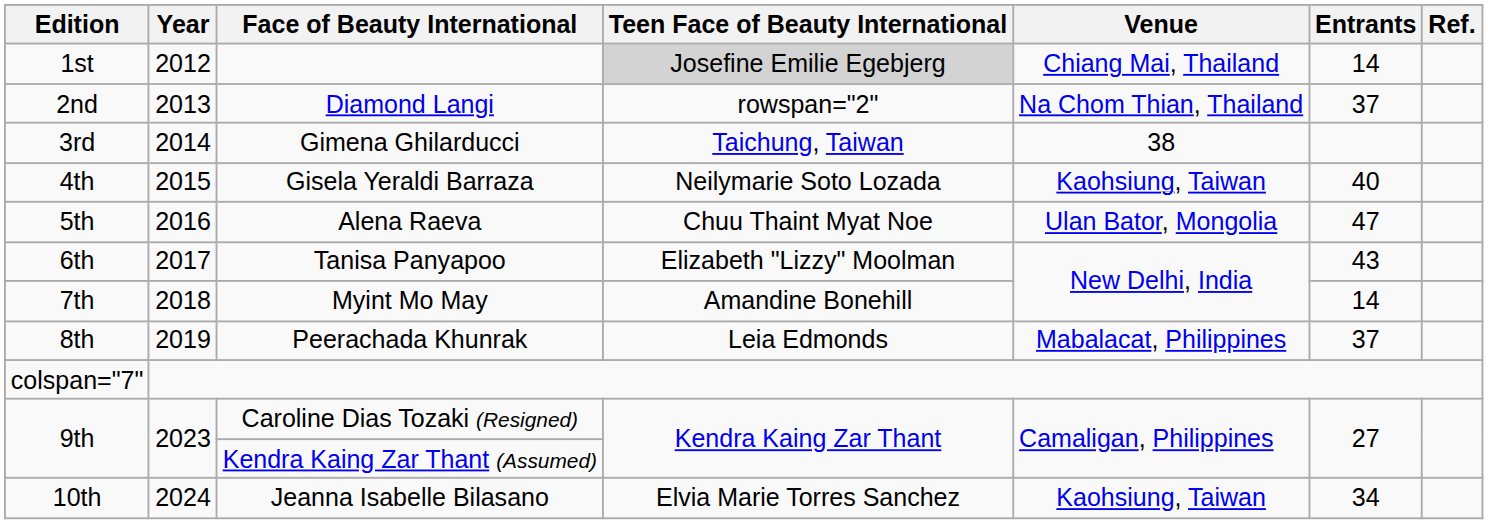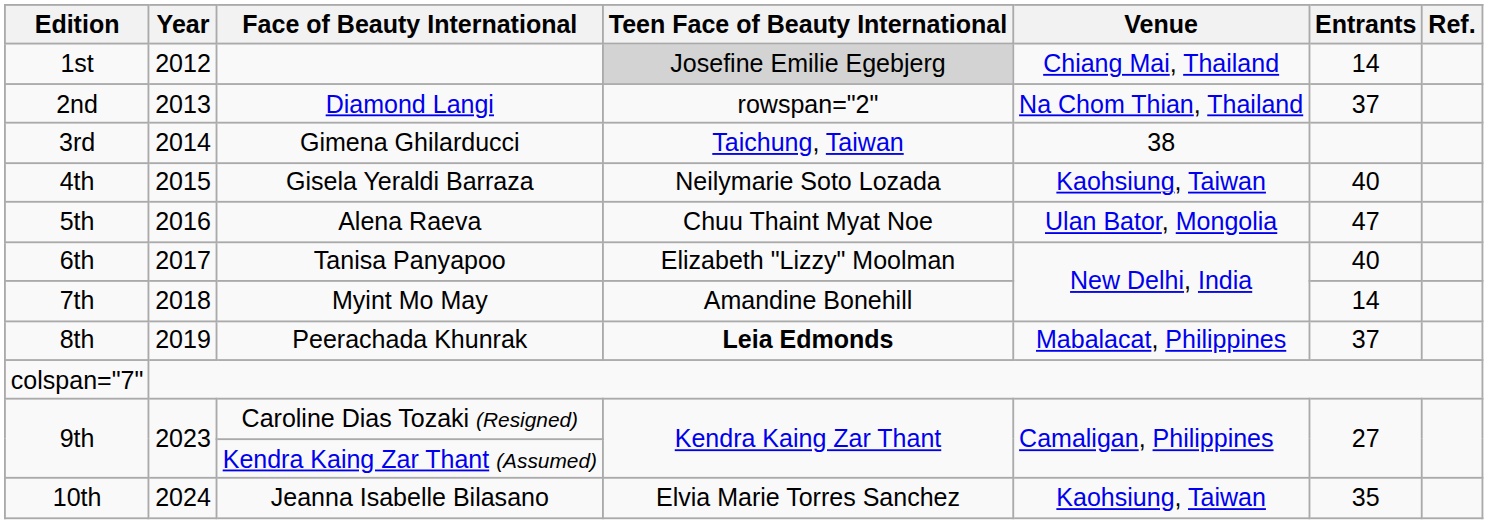(1366, 261) 43 -> (1366, 261) 40
(808, 340) normal -> (808, 340) bold
(1366, 498) 34 -> (1366, 498) 35
